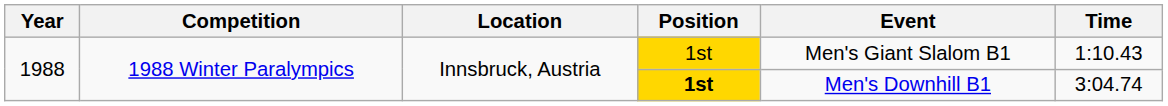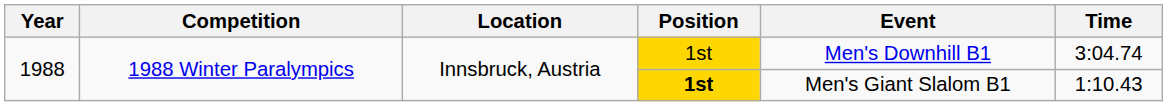(908, 53) Men's Giant Slalom B1 -> (908, 53) Men's Downhill B1
(1109, 53) 1:10.43 -> (1109, 53) 3:04.74
(908, 85) Men's Downhill B1 -> (908, 85) Men's Giant Slalom B1
(1109, 85) 3:04.74 -> (1109, 85) 1:10.43
